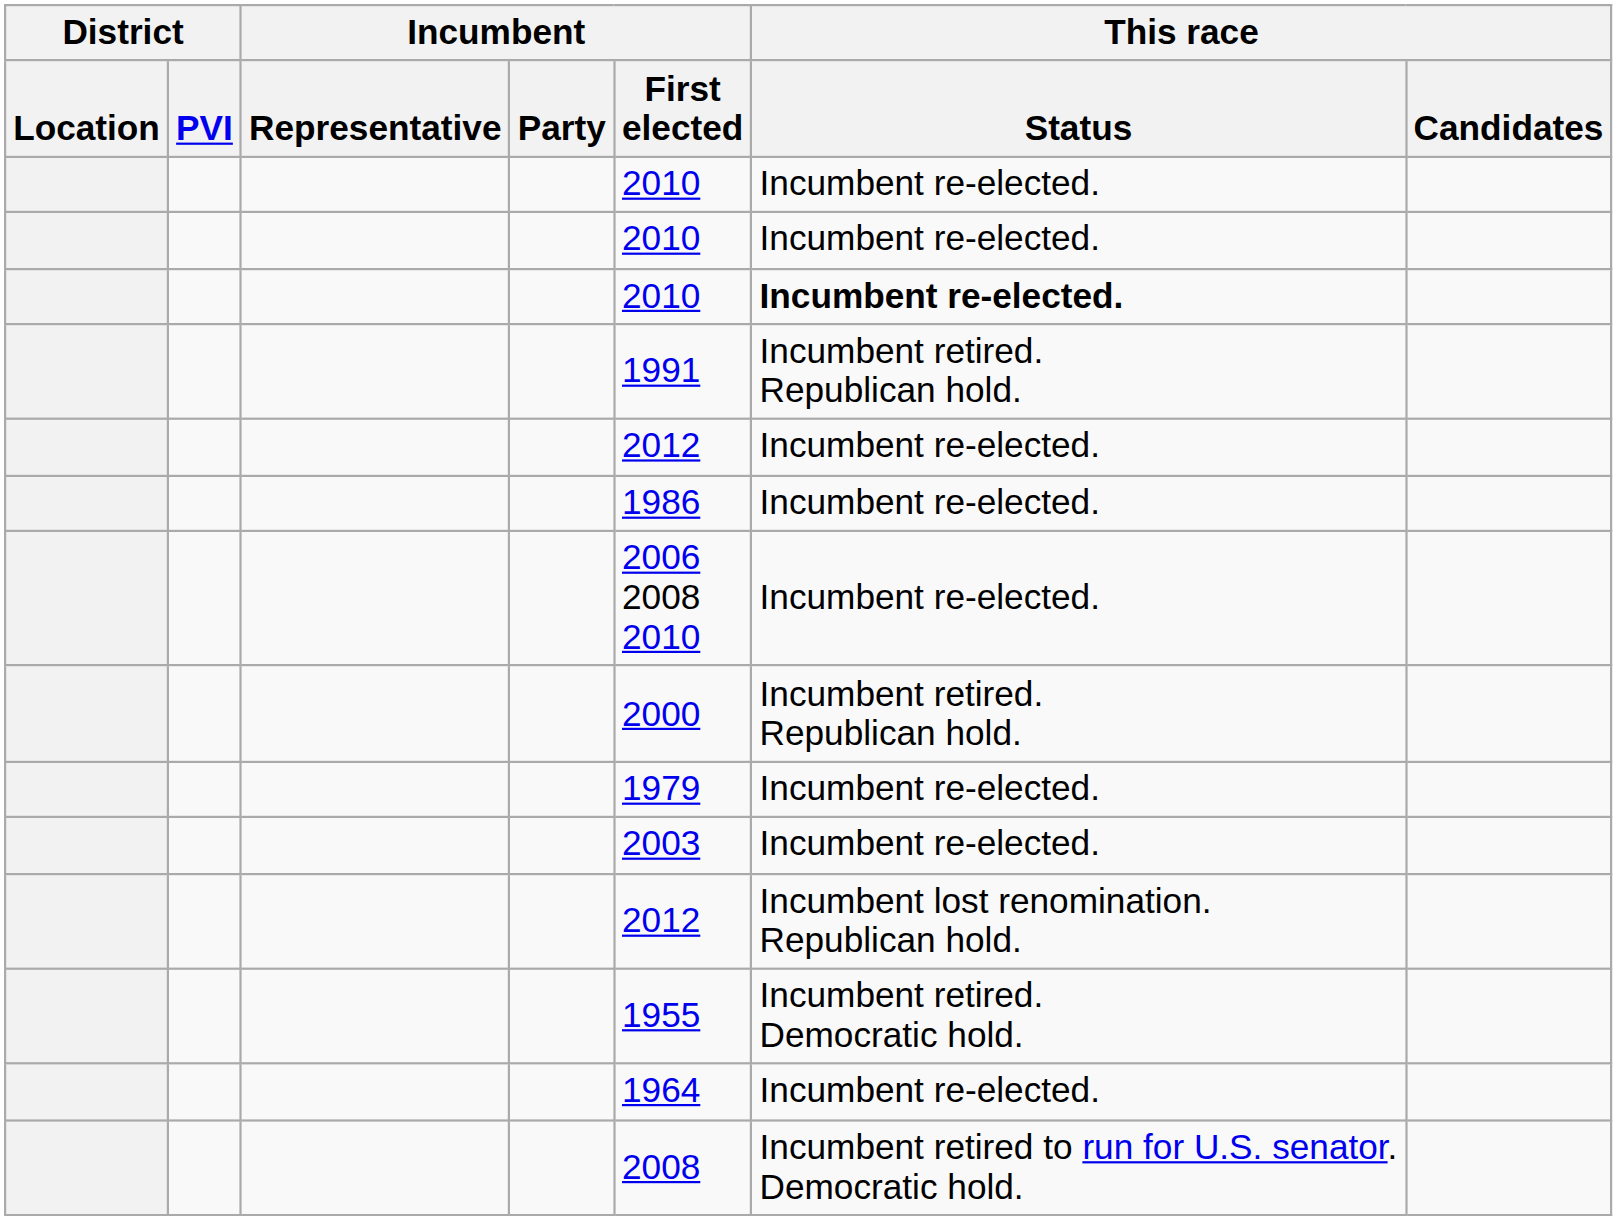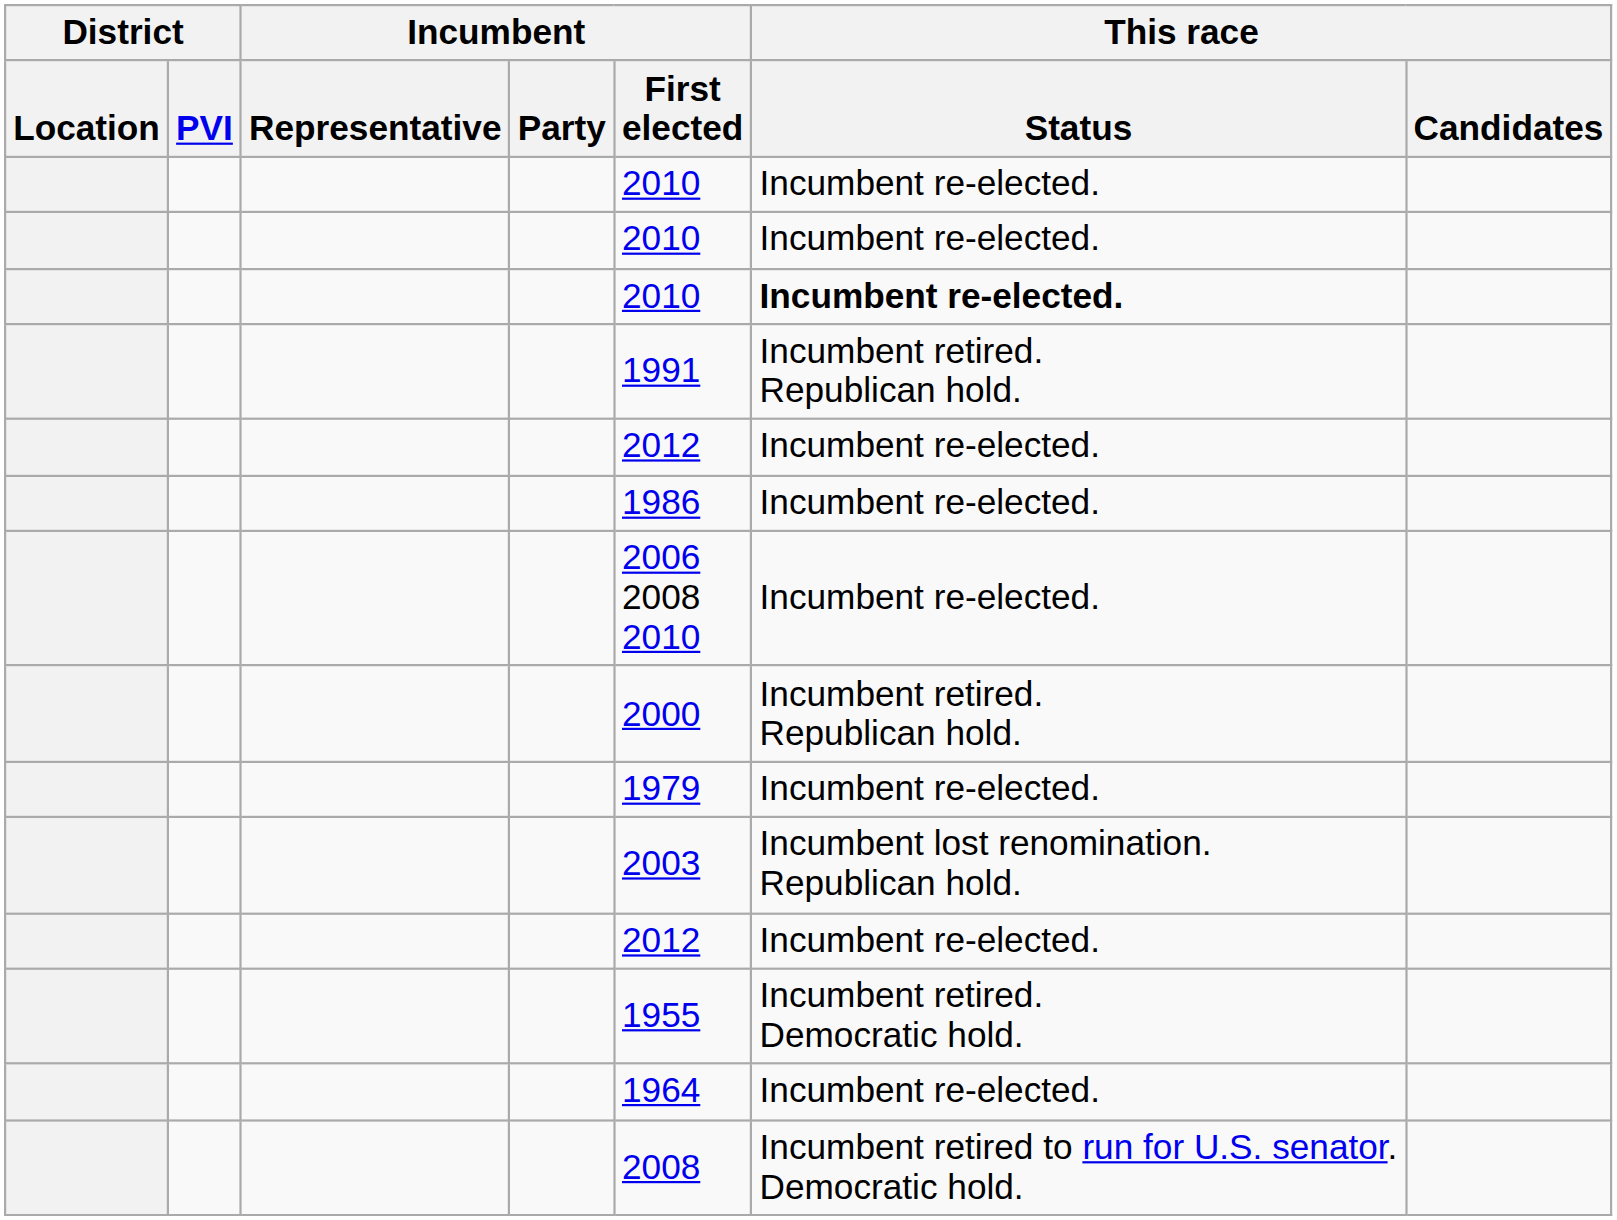(930, 844) Incumbent re-elected. -> (986, 864) Incumbent lost renomination. Republican hold.
(986, 920) Incumbent lost renomination. Republican hold. -> (930, 939) Incumbent re-elected.
